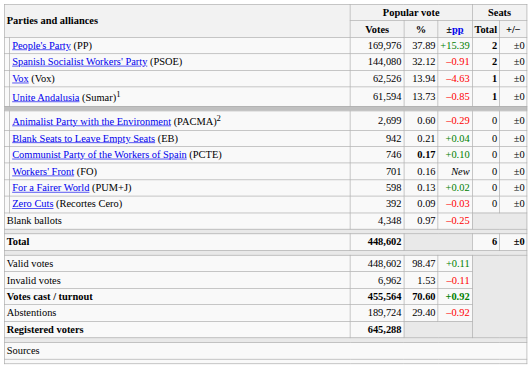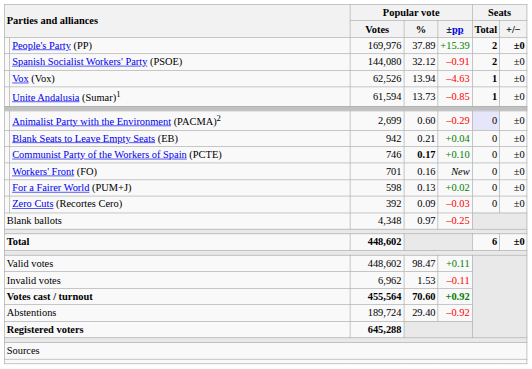(519, 45) normal -> (519, 45) bold
(495, 120) no background -> (495, 120) lavender background
